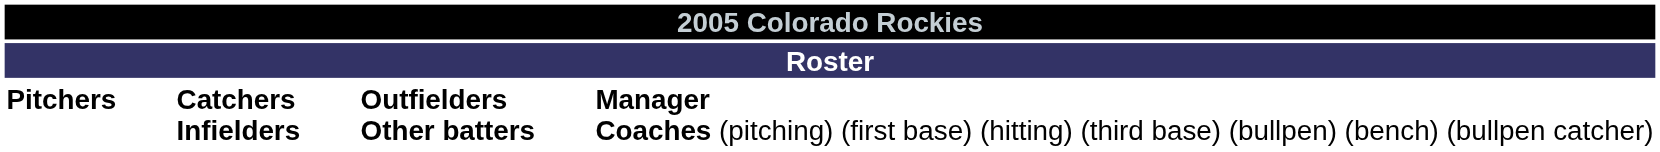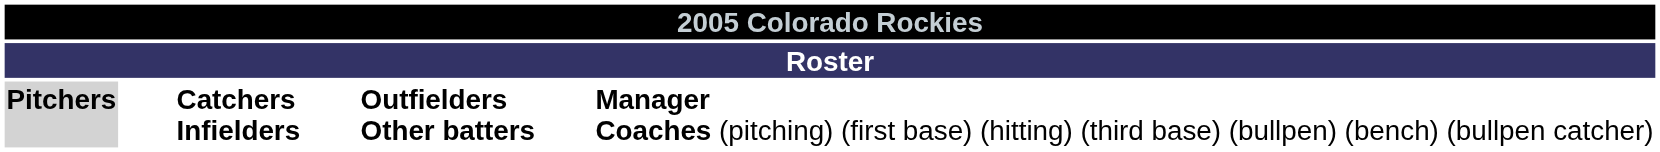(61, 99) no background -> (61, 99) lightgrey background
